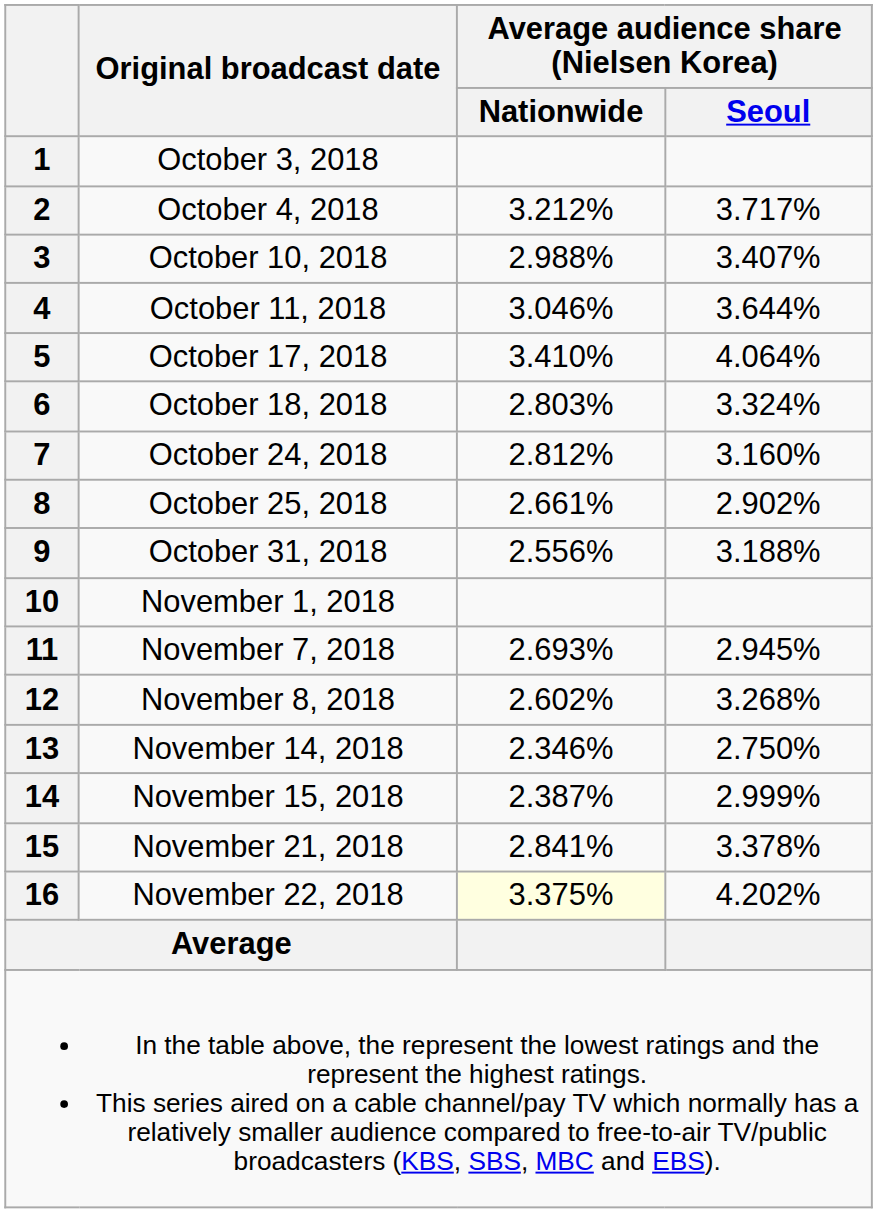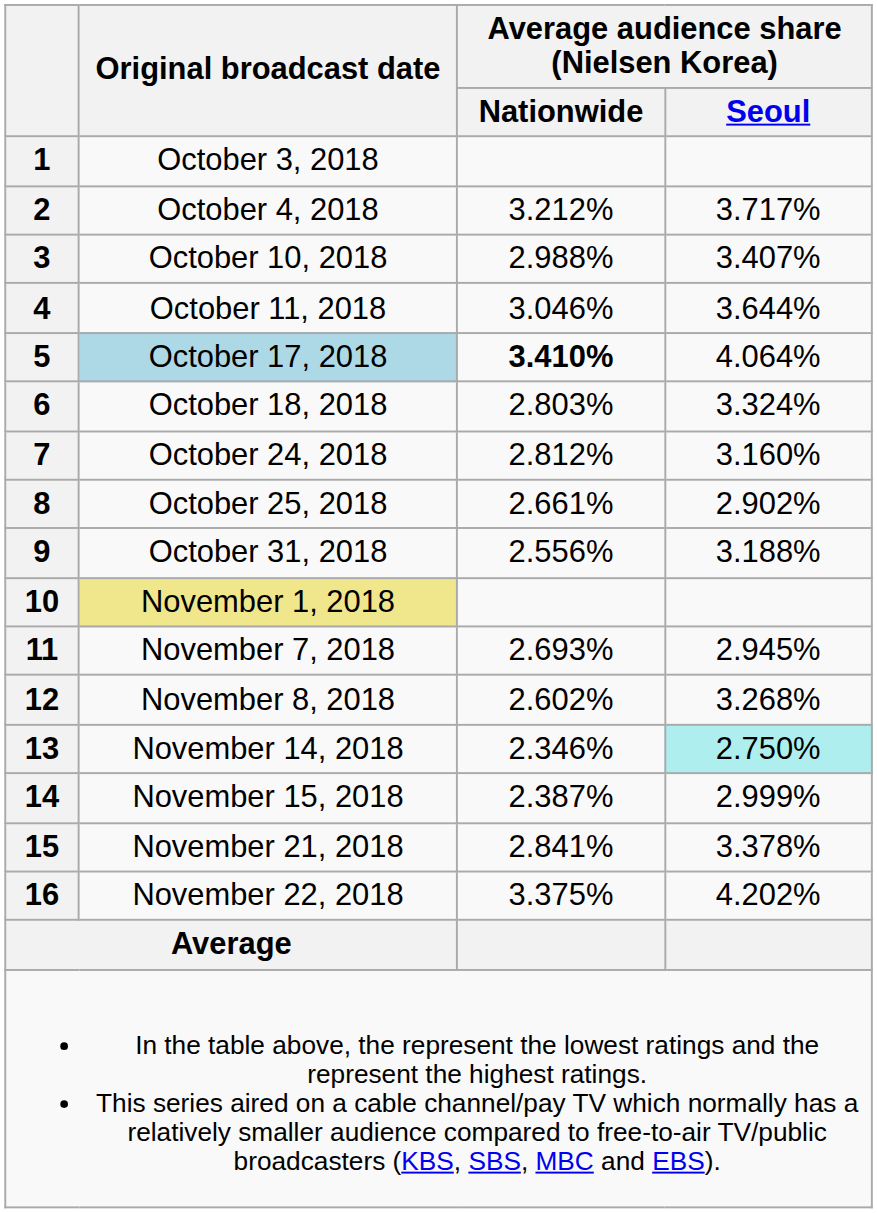(268, 356) no background -> (268, 356) lightblue background
(561, 356) normal -> (561, 356) bold
(268, 601) no background -> (268, 601) khaki background
(768, 748) no background -> (768, 748) paleturquoise background
(561, 895) lightyellow background -> (561, 895) no background
